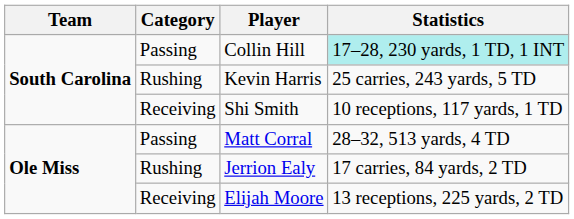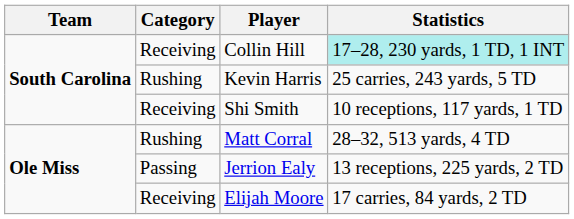(168, 49) Passing -> (178, 49) Receiving
(168, 138) Passing -> (171, 138) Rushing
(171, 168) Rushing -> (168, 168) Passing
(429, 168) 17 carries, 84 yards, 2 TD -> (448, 168) 13 receptions, 225 yards, 2 TD
(448, 198) 13 receptions, 225 yards, 2 TD -> (429, 198) 17 carries, 84 yards, 2 TD
